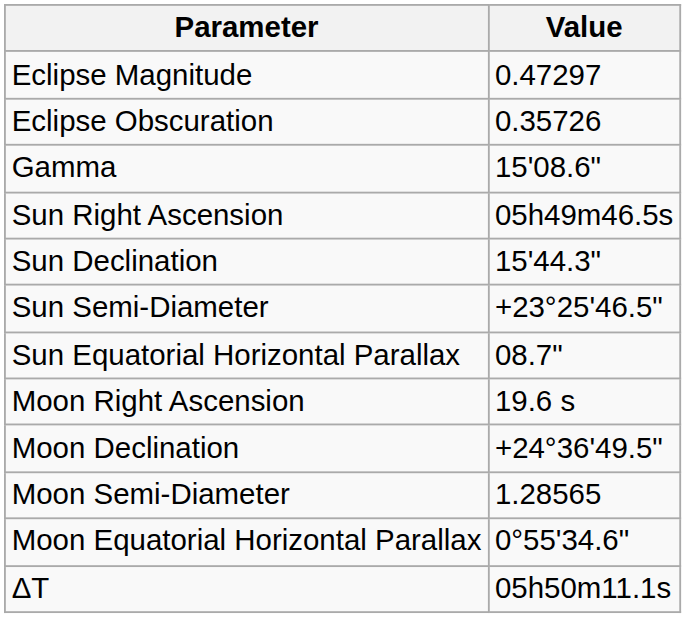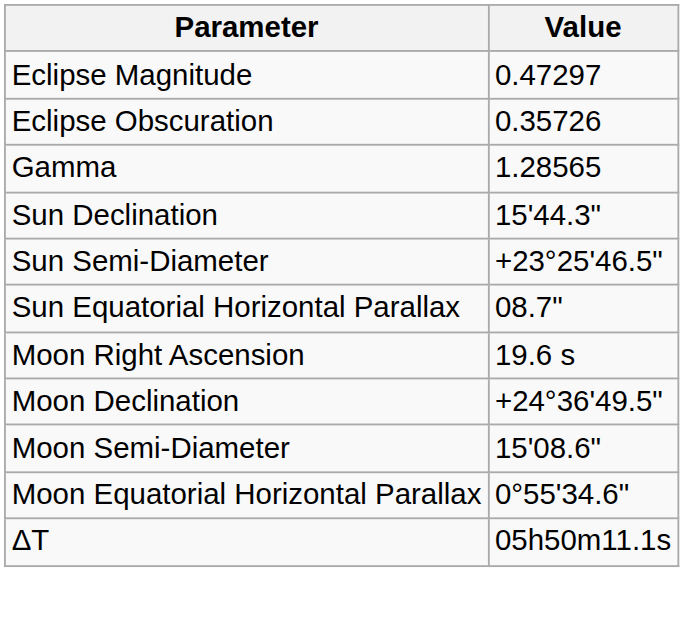(548, 167) 15'08.6" -> (548, 167) 1.28565
- row: (148, 214)
(548, 494) 1.28565 -> (548, 448) 15'08.6"
